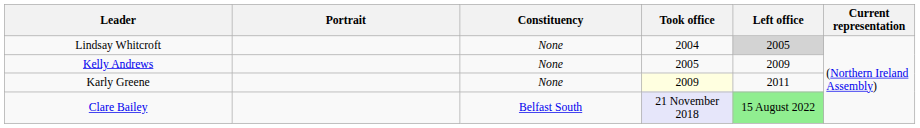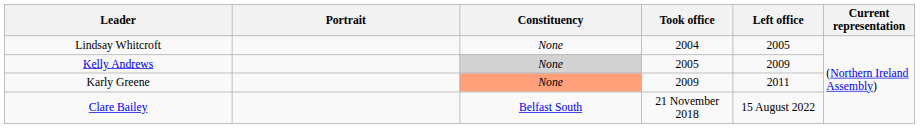(778, 45) lightgrey background -> (778, 45) no background
(551, 63) no background -> (551, 63) lightgrey background
(551, 82) no background -> (551, 82) lightsalmon background
(687, 82) lightyellow background -> (687, 82) no background
(687, 107) lavender background -> (687, 107) no background
(778, 107) lightgreen background -> (778, 107) no background
